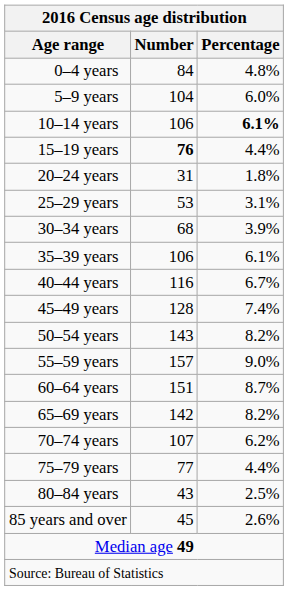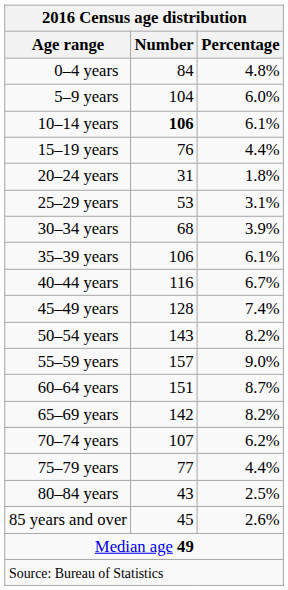(181, 123) normal -> (181, 123) bold
(261, 123) bold -> (262, 123) normal
(185, 150) bold -> (185, 150) normal
